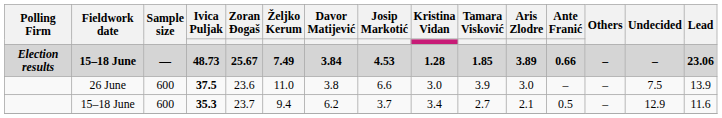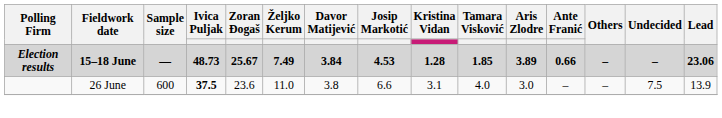(434, 86) 3.0 -> (434, 86) 3.1
(482, 86) 3.9 -> (482, 86) 4.0
- row: (206, 105)
